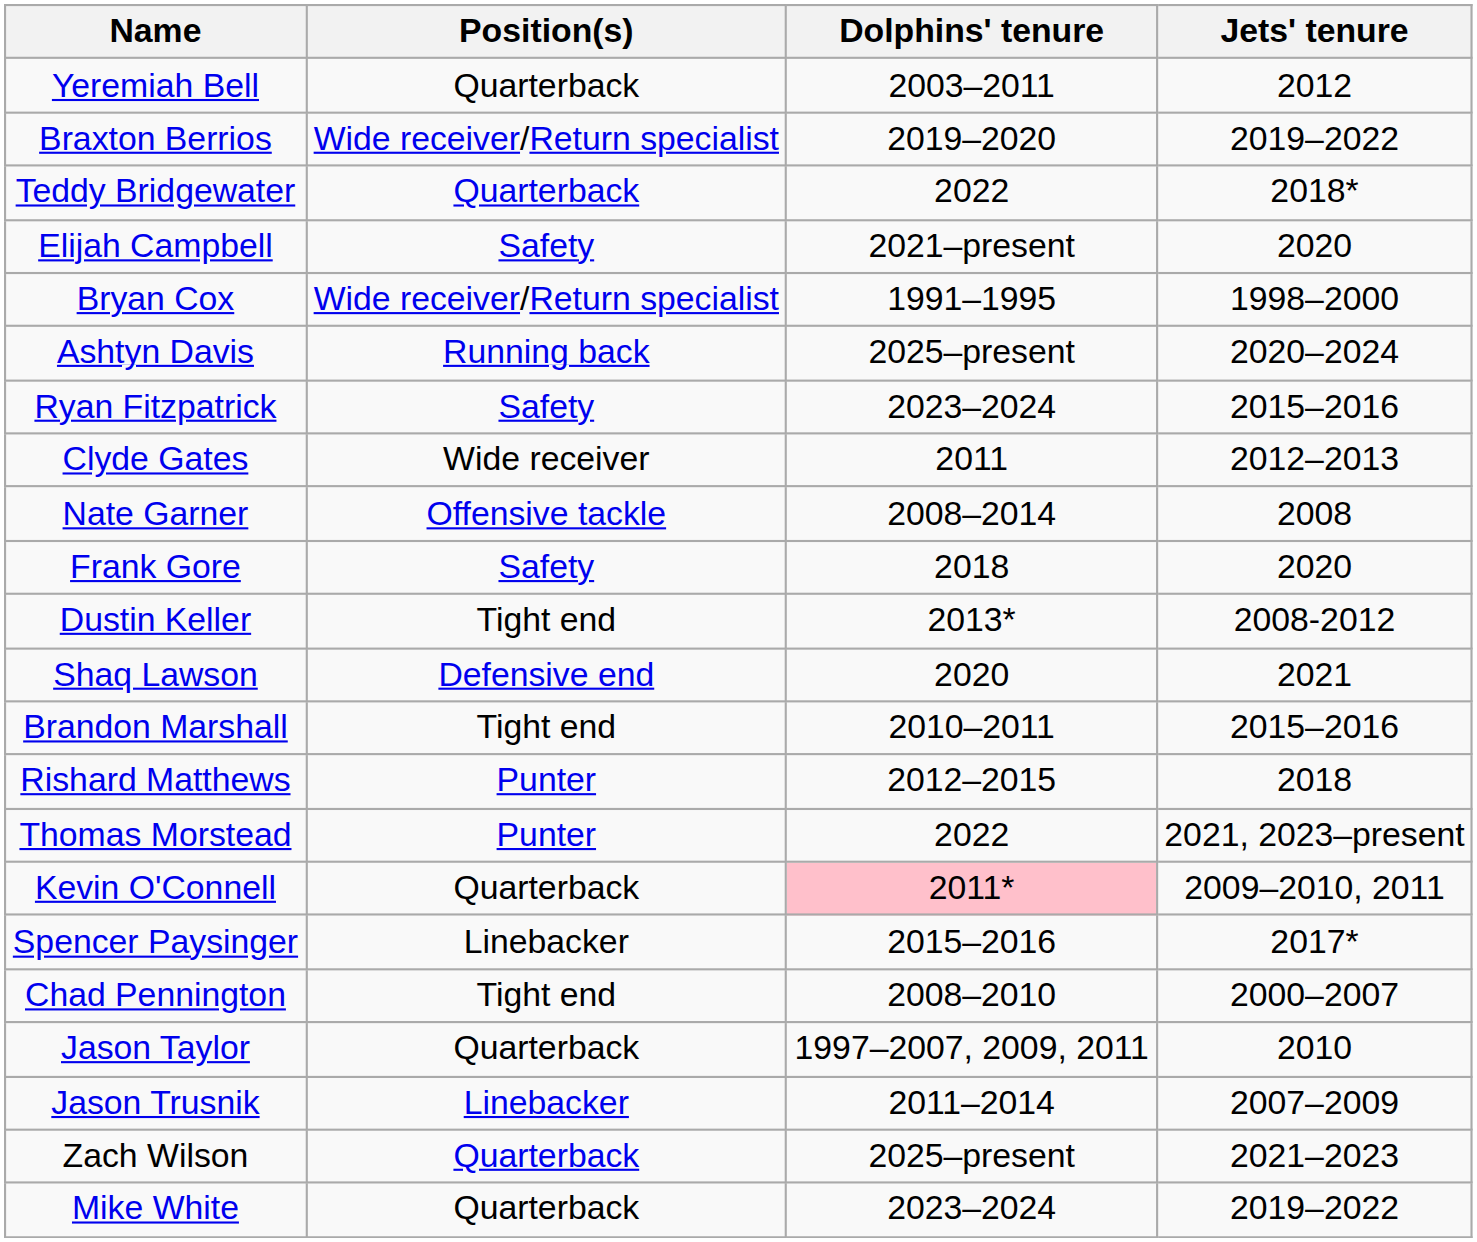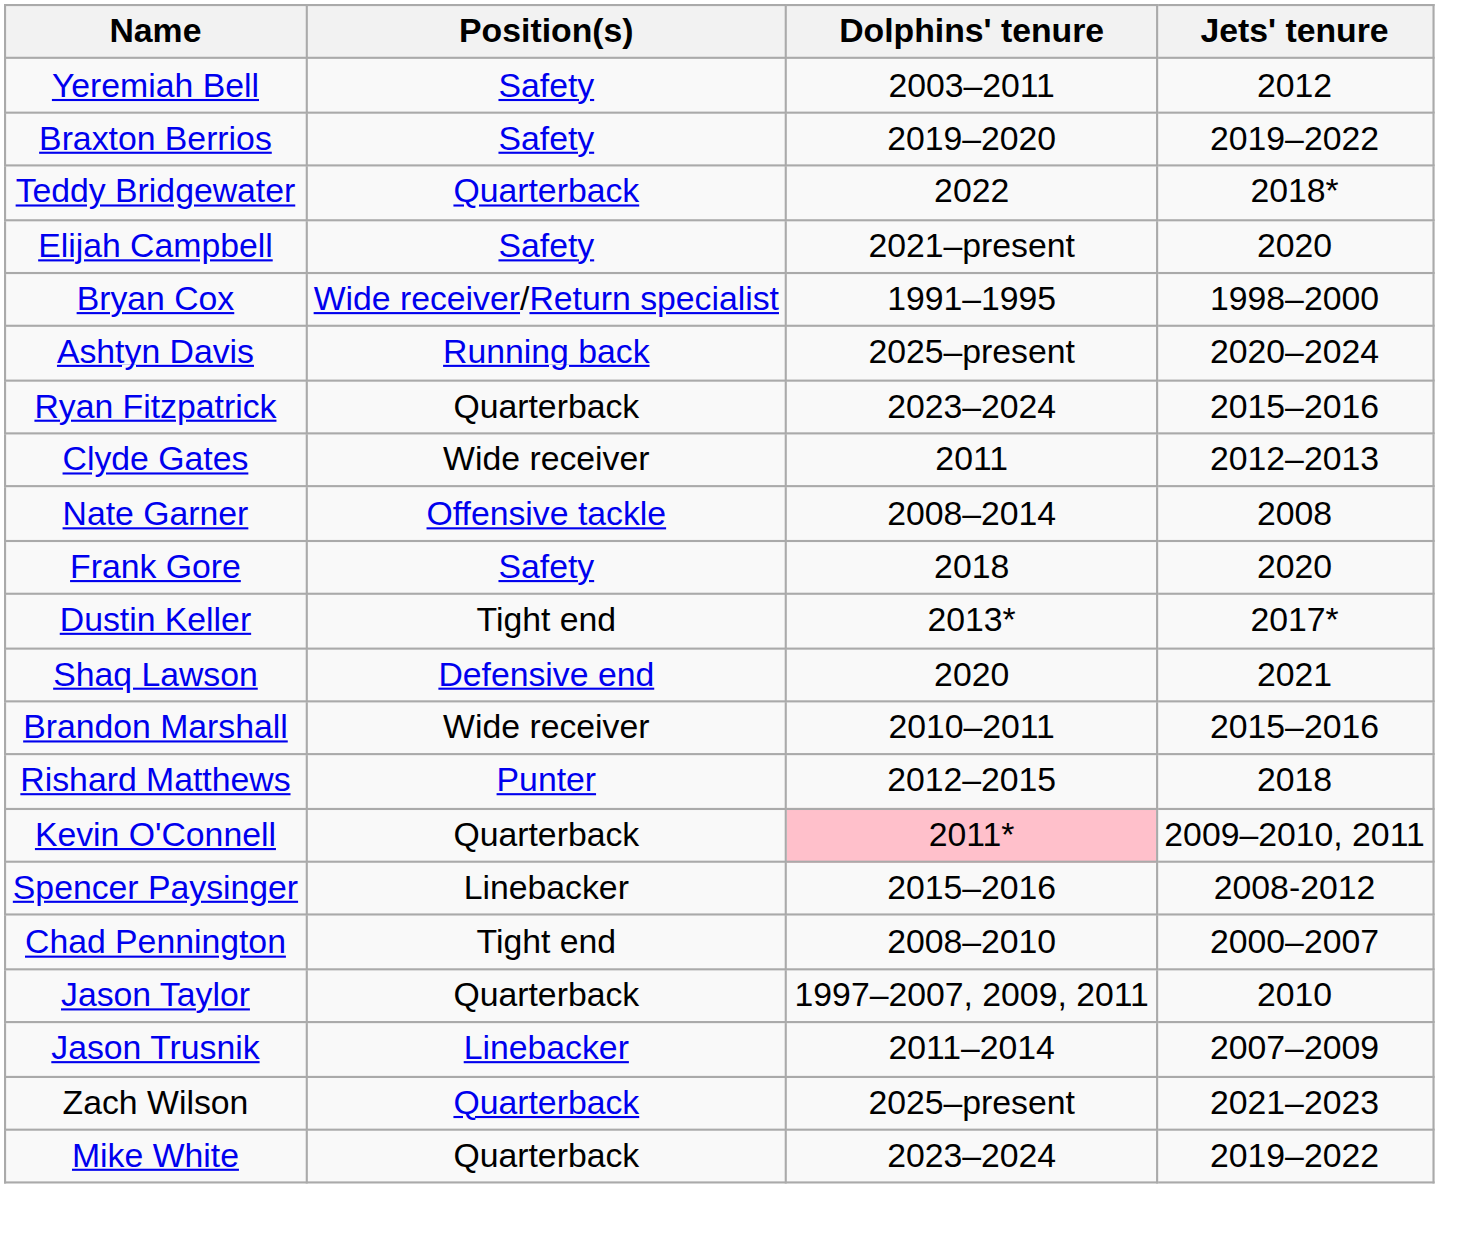(546, 84) Quarterback -> (546, 84) Safety
(546, 138) Wide receiver/Return specialist -> (546, 138) Safety
(546, 406) Safety -> (546, 406) Quarterback
(1314, 620) 2008-2012 -> (1295, 620) 2017*
(546, 727) Tight end -> (546, 727) Wide receiver
- row: (155, 834)
(1314, 941) 2017* -> (1295, 887) 2008-2012
